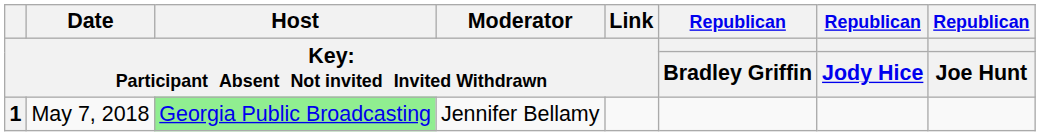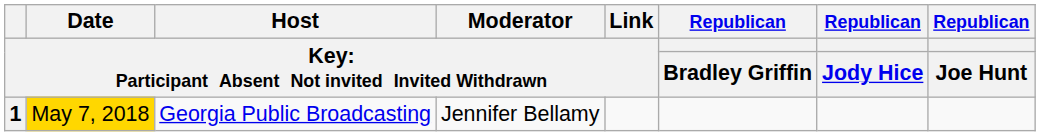(90, 113) no background -> (90, 113) gold background
(295, 113) lightgreen background -> (295, 113) no background
